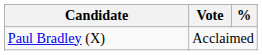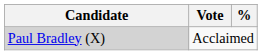(56, 38) no background -> (56, 38) lightgrey background
